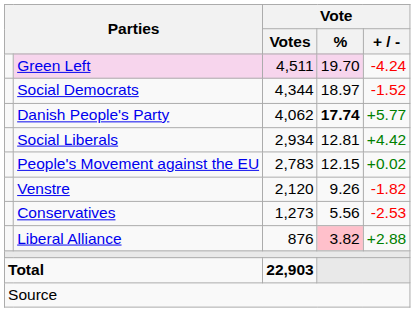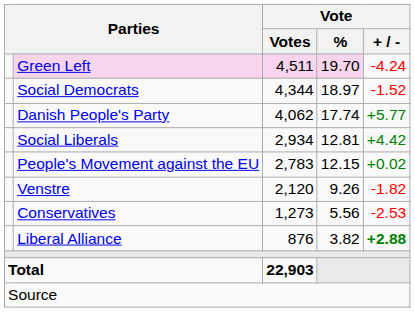(340, 115) bold -> (340, 115) normal
(345, 238) pink background -> (345, 238) no background
(387, 238) normal -> (387, 238) bold
